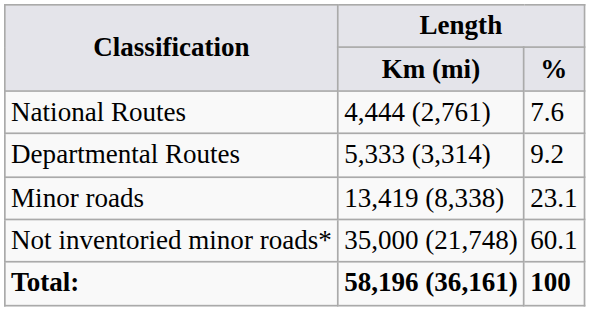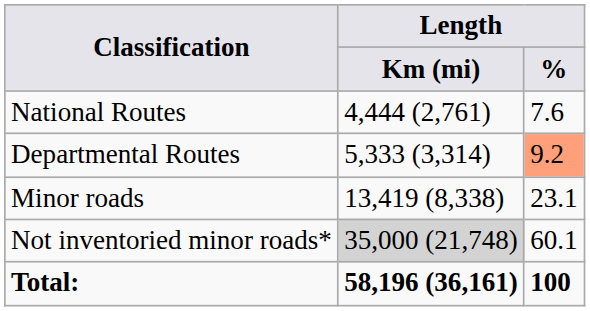(547, 154) no background -> (547, 154) lightsalmon background
(431, 240) no background -> (431, 240) lightgrey background
